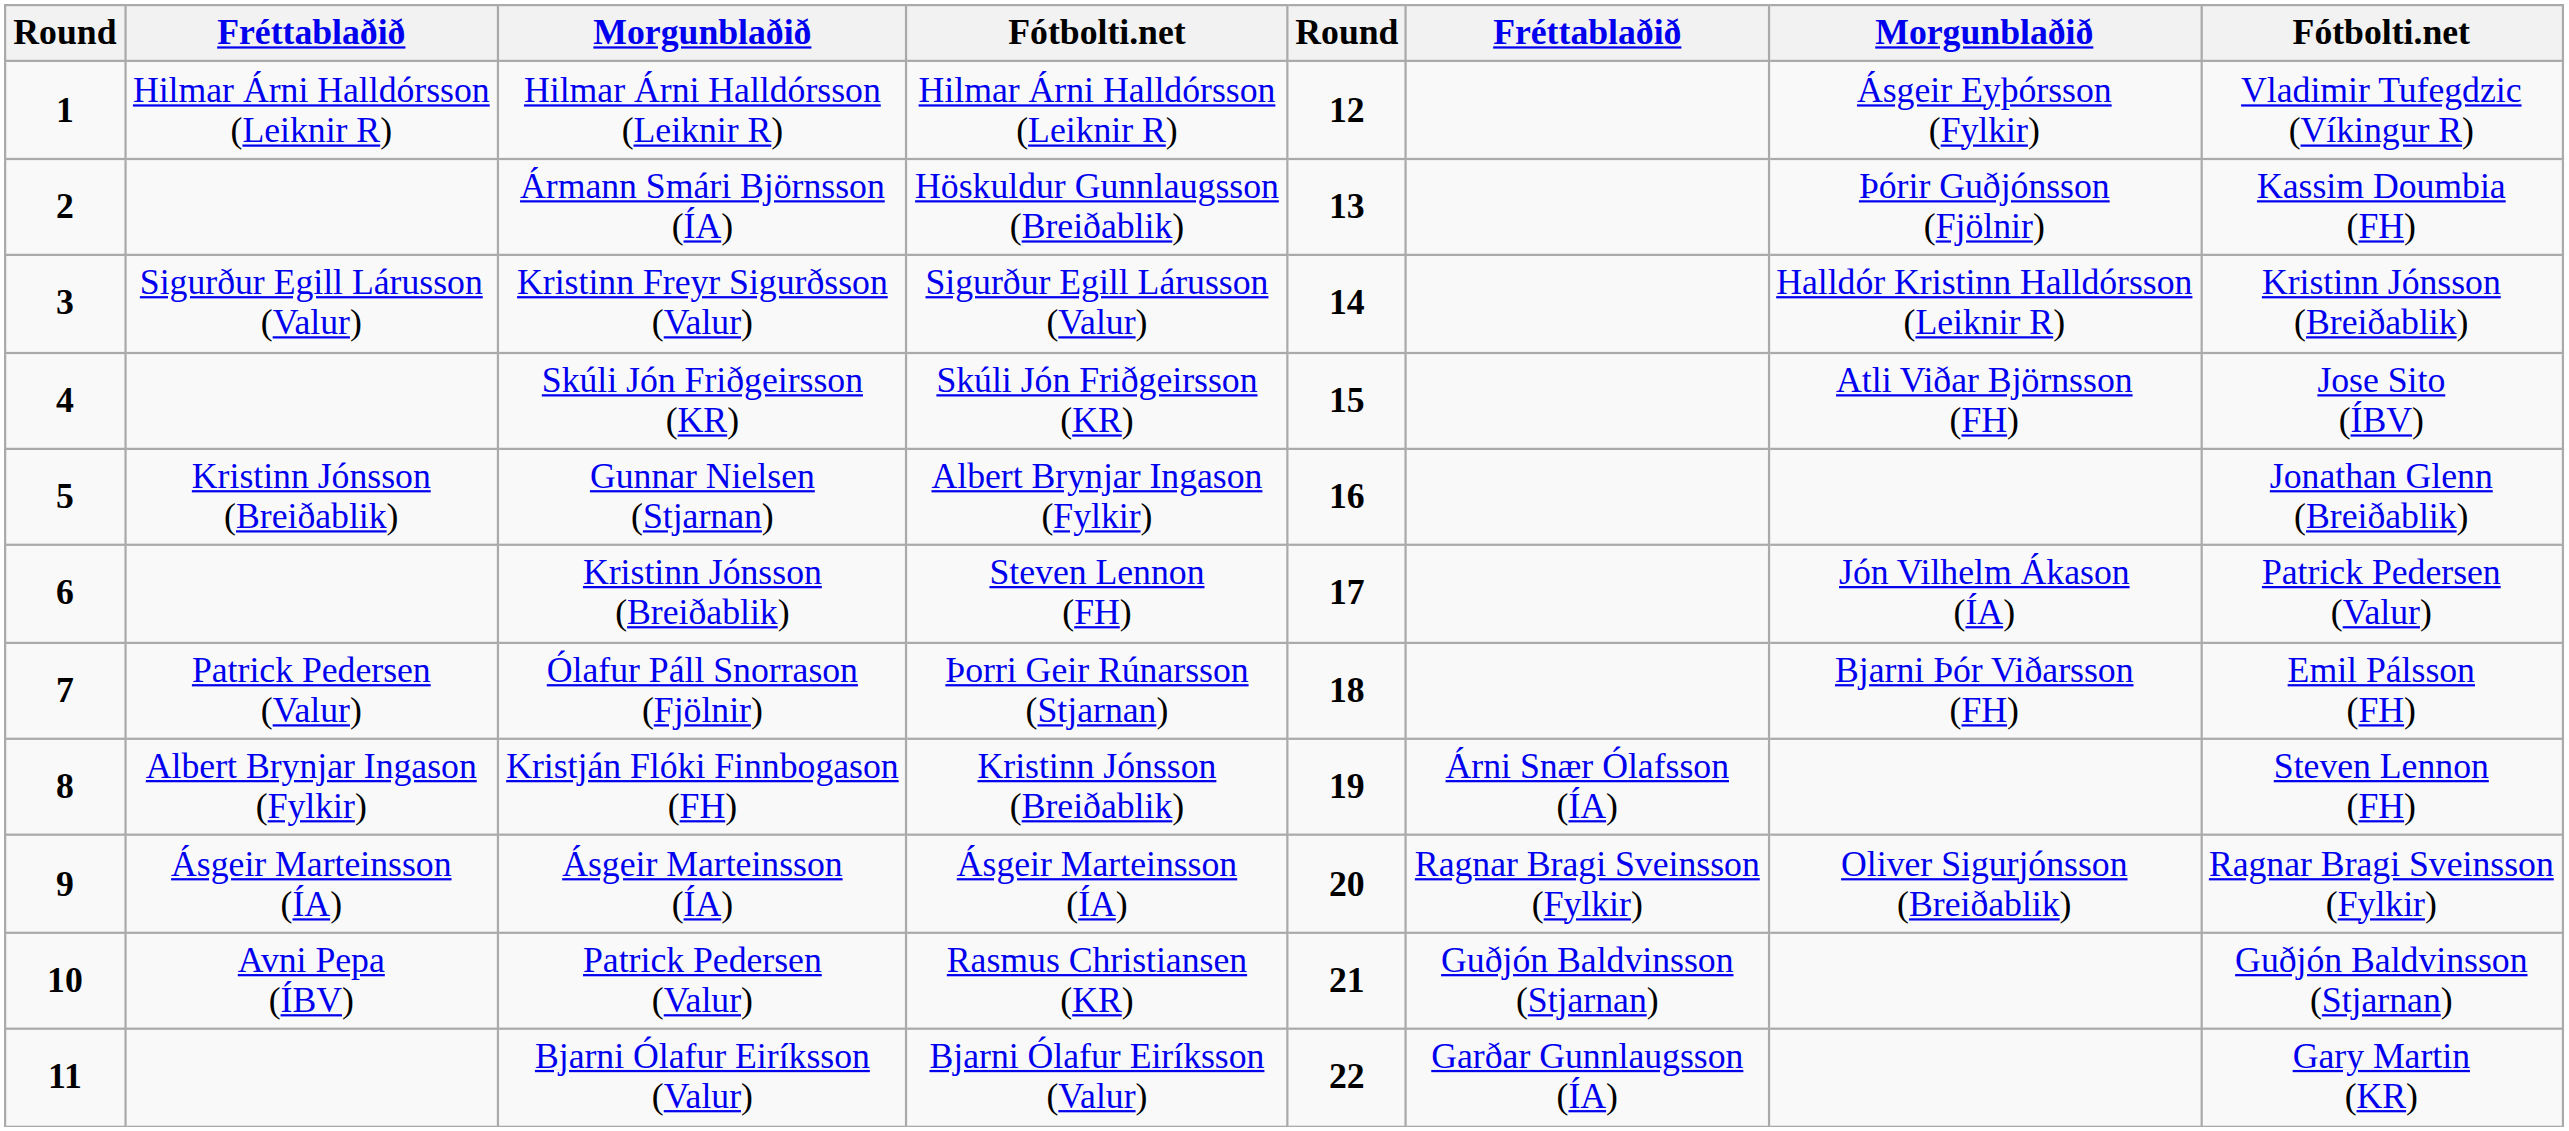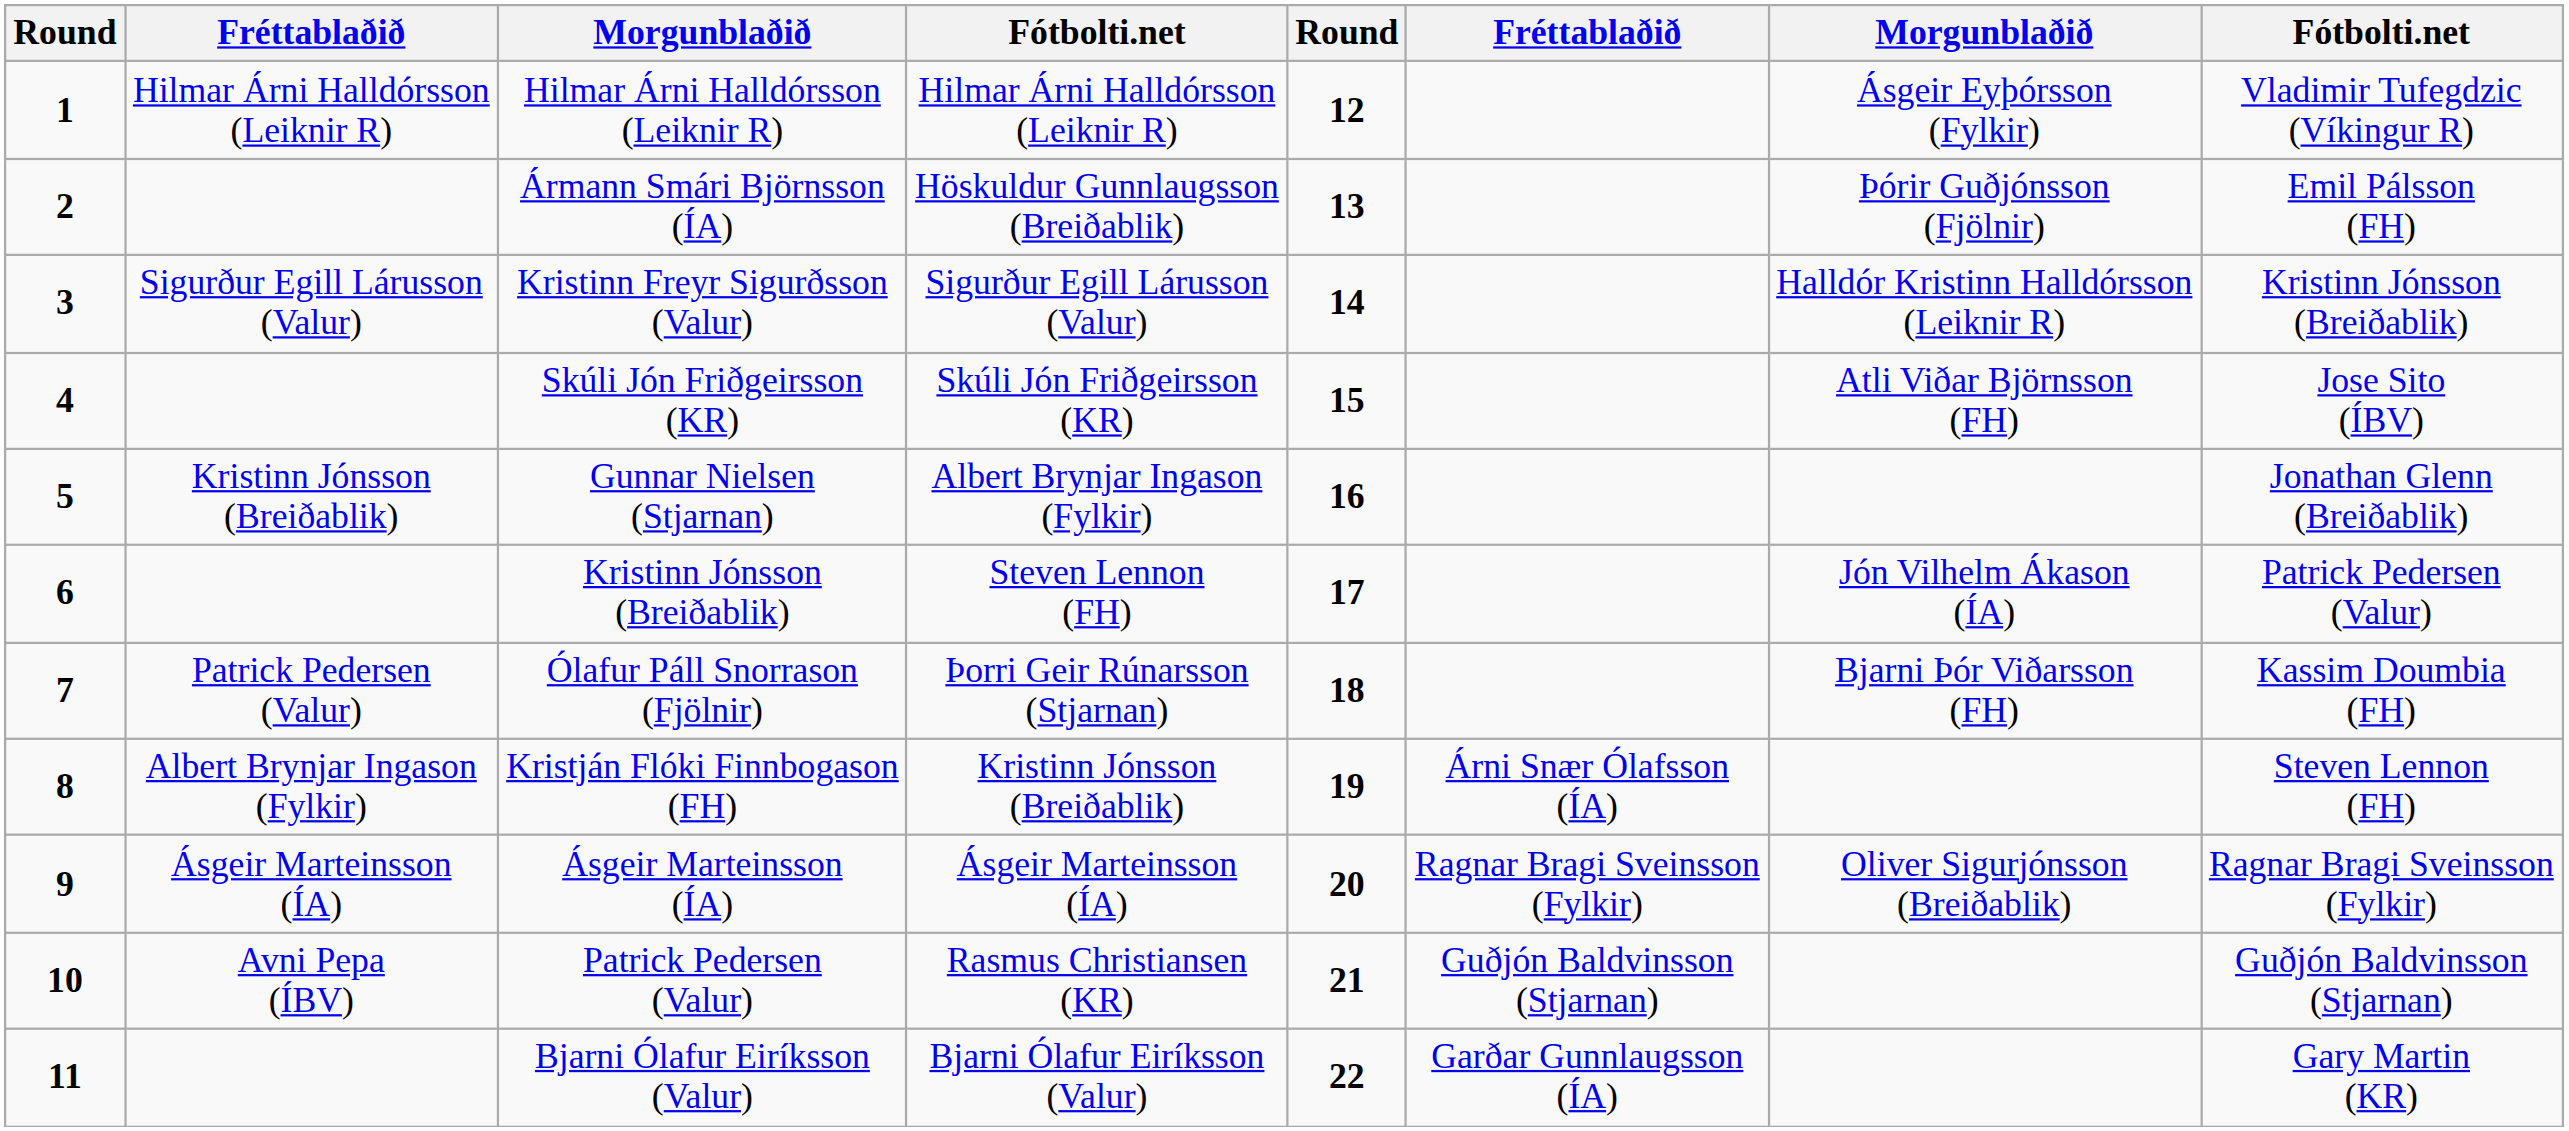(2381, 206) Kassim Doumbia (FH) -> (2381, 206) Emil Pálsson (FH)
(2381, 689) Emil Pálsson (FH) -> (2381, 689) Kassim Doumbia (FH)
